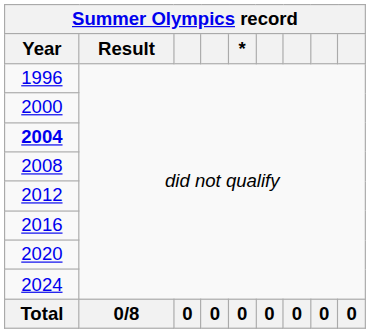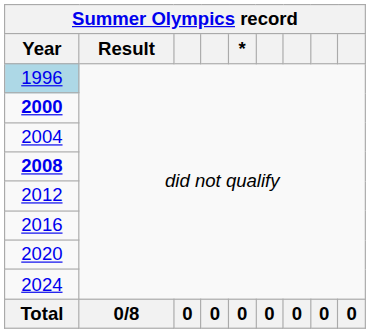(42, 78) no background -> (42, 78) lightblue background
(42, 107) normal -> (42, 107) bold
(42, 136) bold -> (42, 136) normal
(42, 166) normal -> (42, 166) bold
